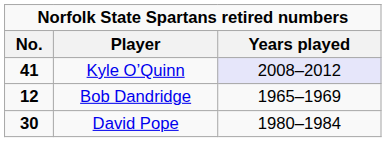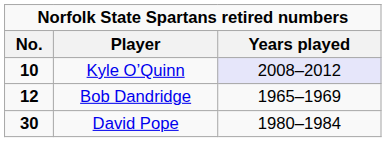(29, 70) 41 -> (29, 70) 10
